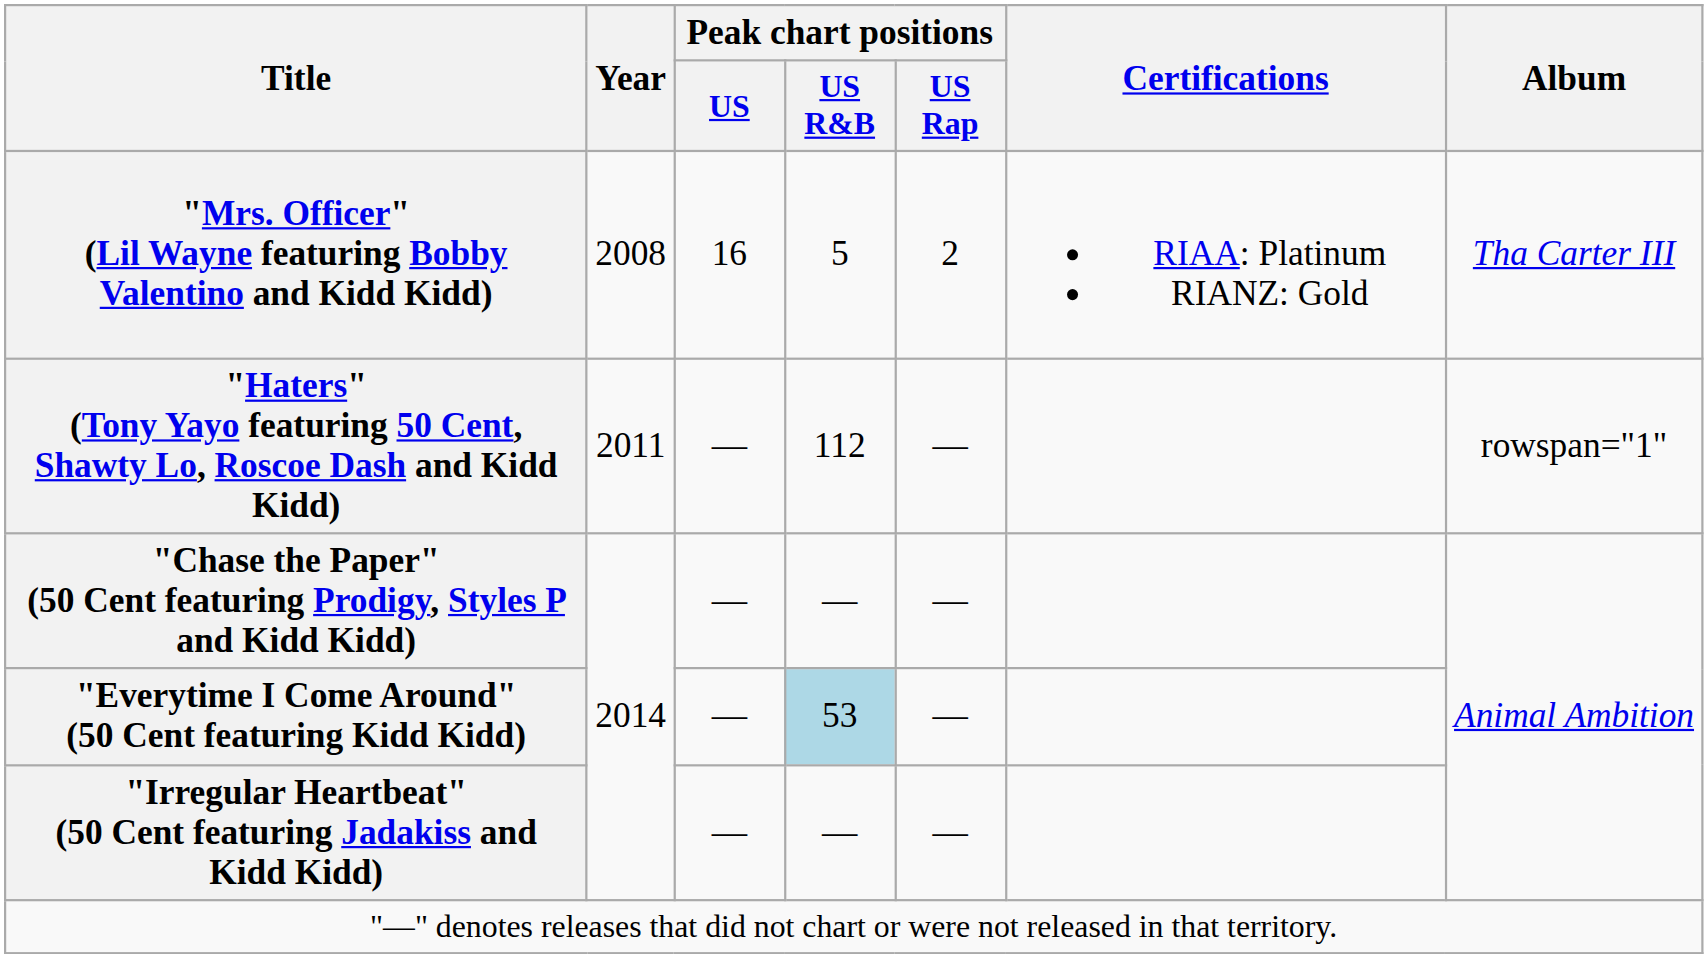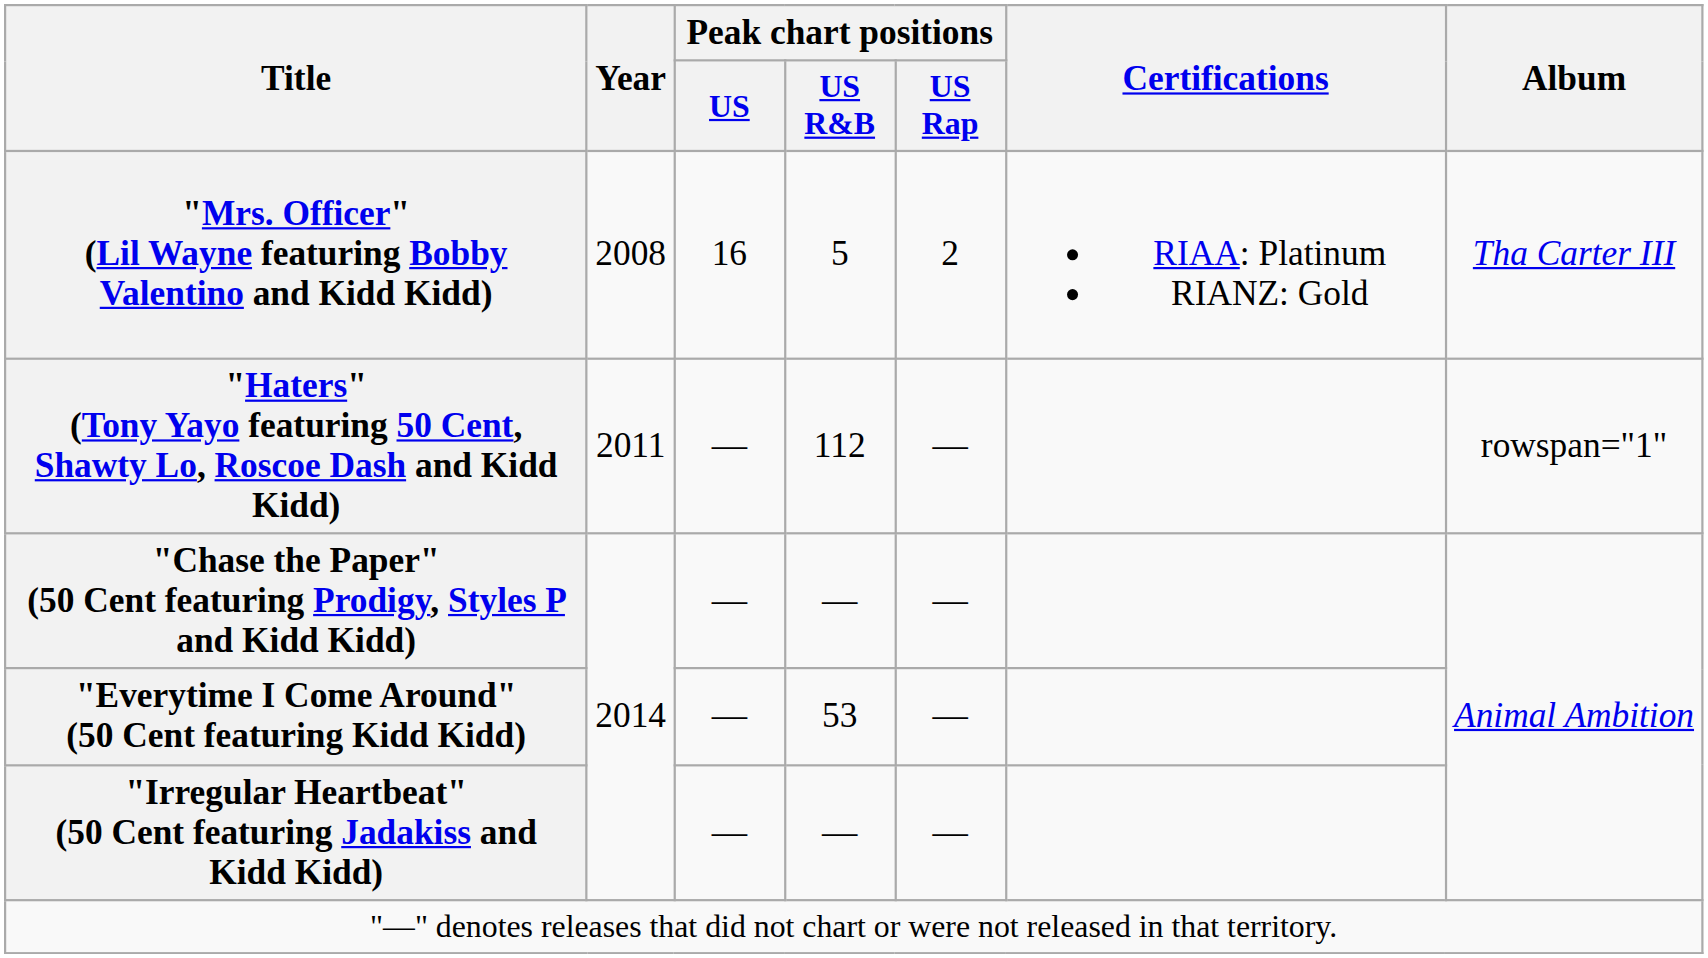(840, 715) lightblue background -> (840, 715) no background
